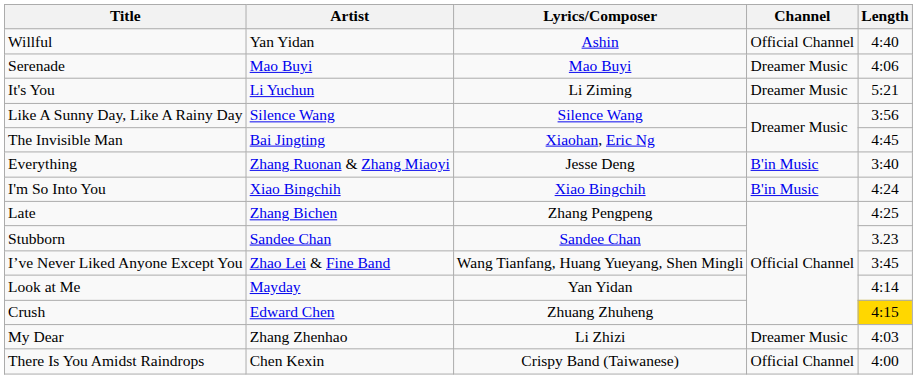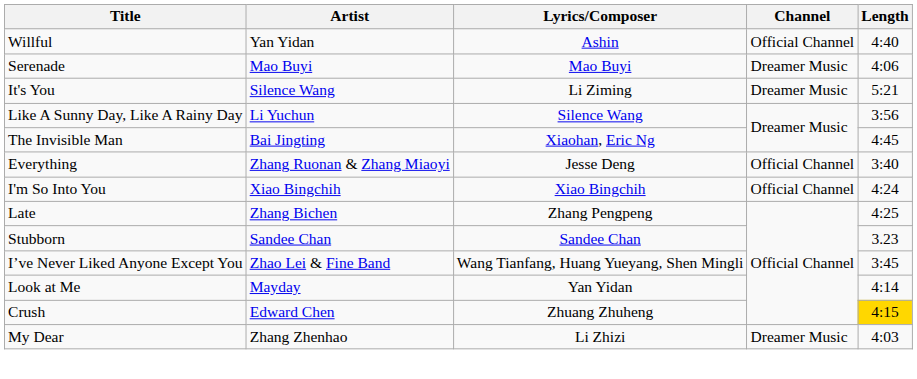(282, 90) Li Yuchun -> (292, 90) Silence Wang
(292, 115) Silence Wang -> (282, 115) Li Yuchun
(785, 164) B'in Music -> (802, 164) Official Channel
(785, 189) B'in Music -> (802, 189) Official Channel
- row: (106, 361)
